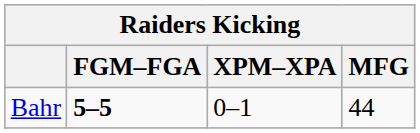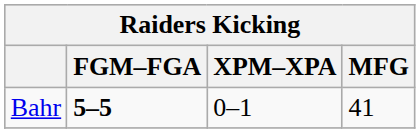(361, 107) 44 -> (361, 107) 41
